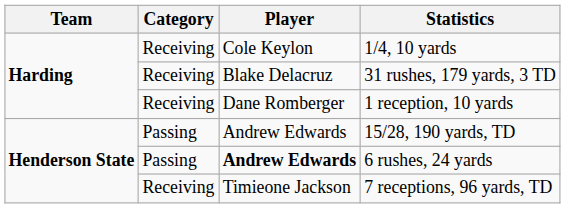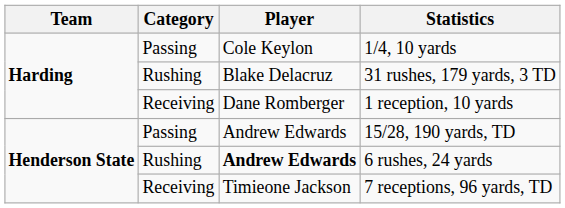(179, 47) Receiving -> (170, 47) Passing
(179, 75) Receiving -> (172, 75) Rushing
(170, 160) Passing -> (172, 160) Rushing
